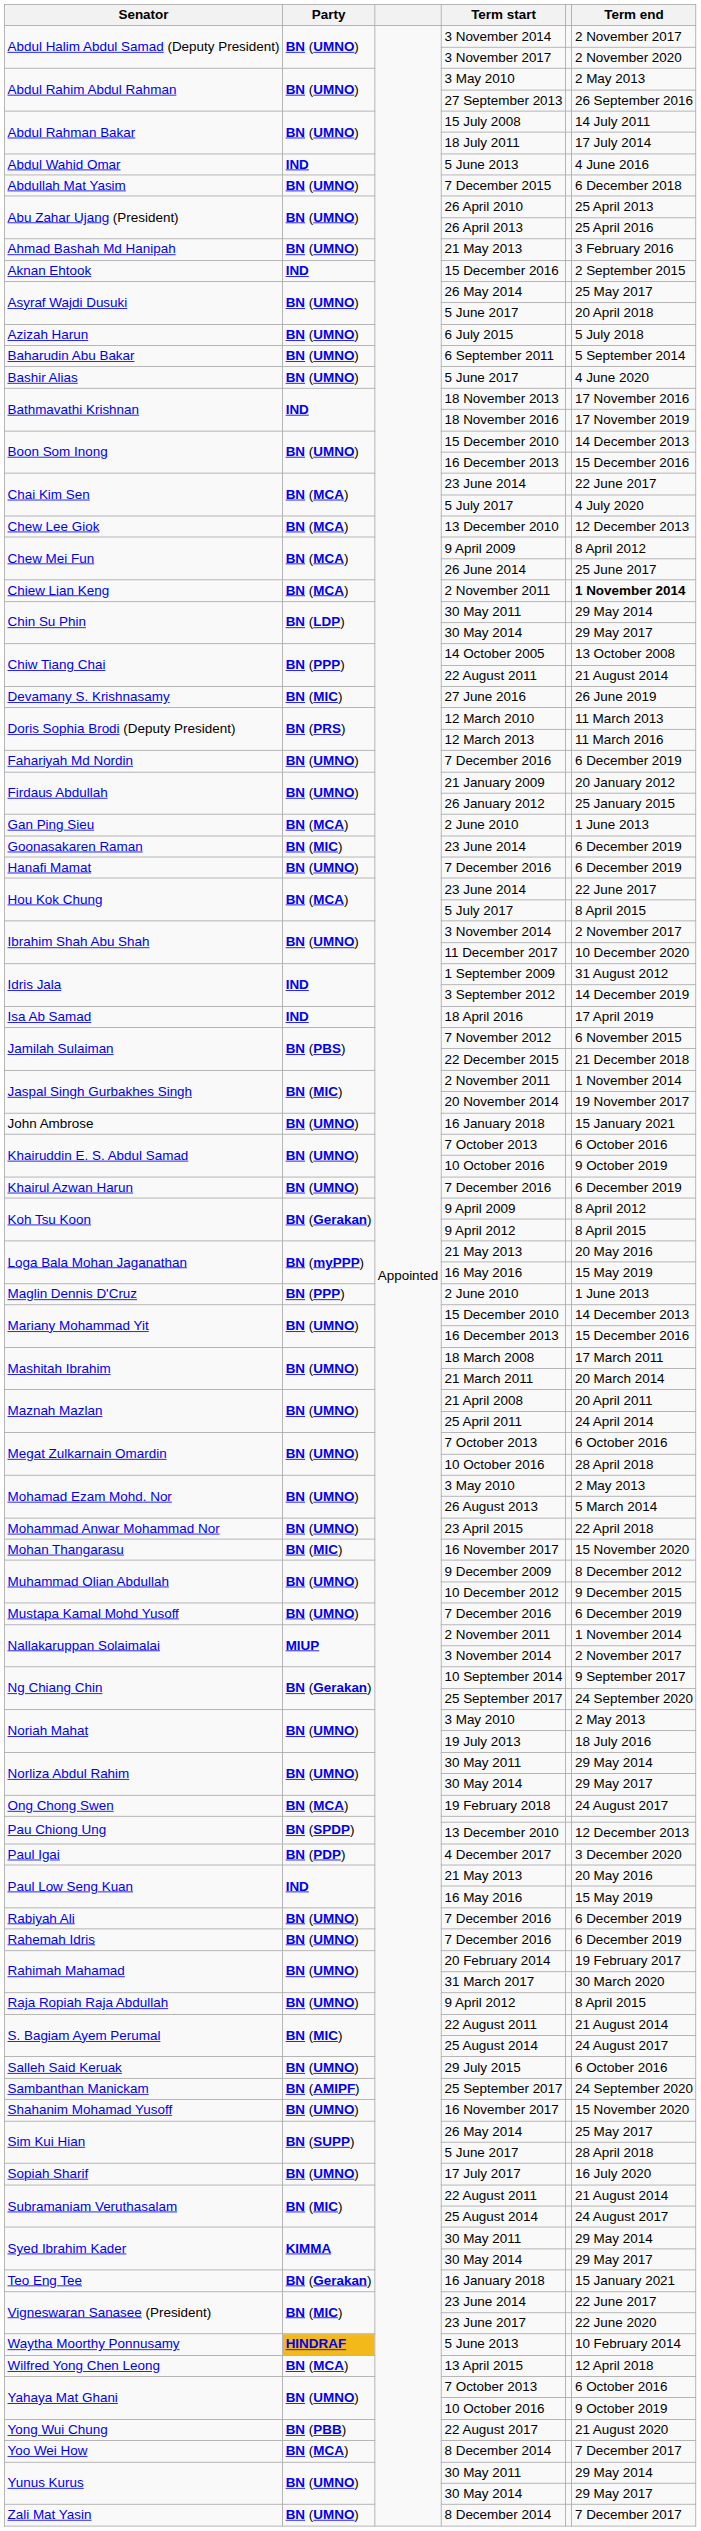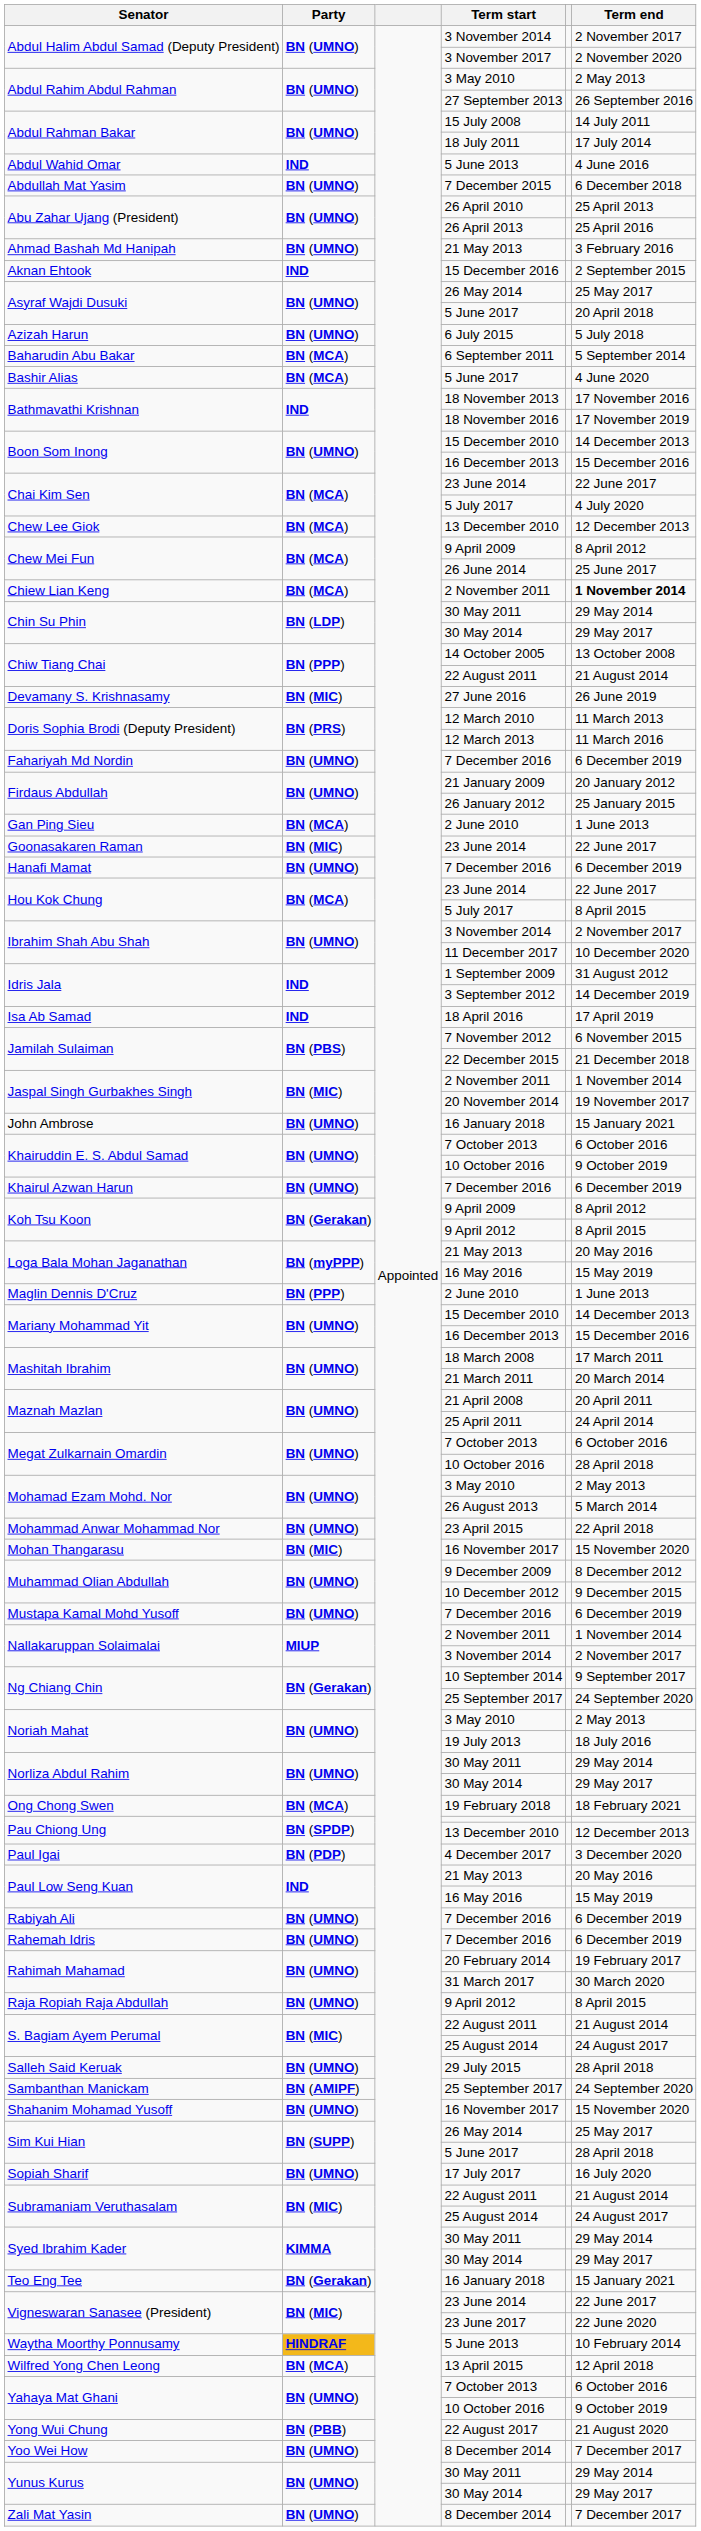(322, 356) BN (UMNO) -> (317, 356) BN (MCA)
(322, 377) BN (UMNO) -> (317, 377) BN (MCA)
(628, 846) 6 December 2019 -> (616, 846) 22 June 2017
(622, 1805) 24 August 2017 -> (628, 1805) 18 February 2021
(621, 2067) 6 October 2016 -> (614, 2067) 28 April 2018
(317, 2451) BN (MCA) -> (322, 2451) BN (UMNO)
